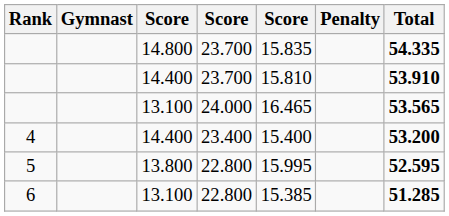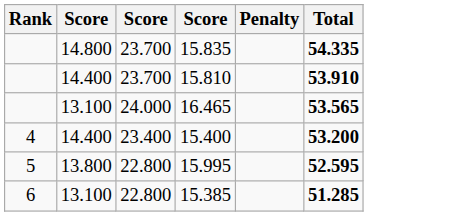- column: (97, 19)
